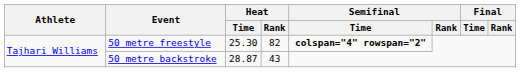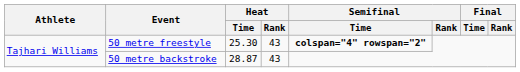(275, 43) 82 -> (275, 43) 43
